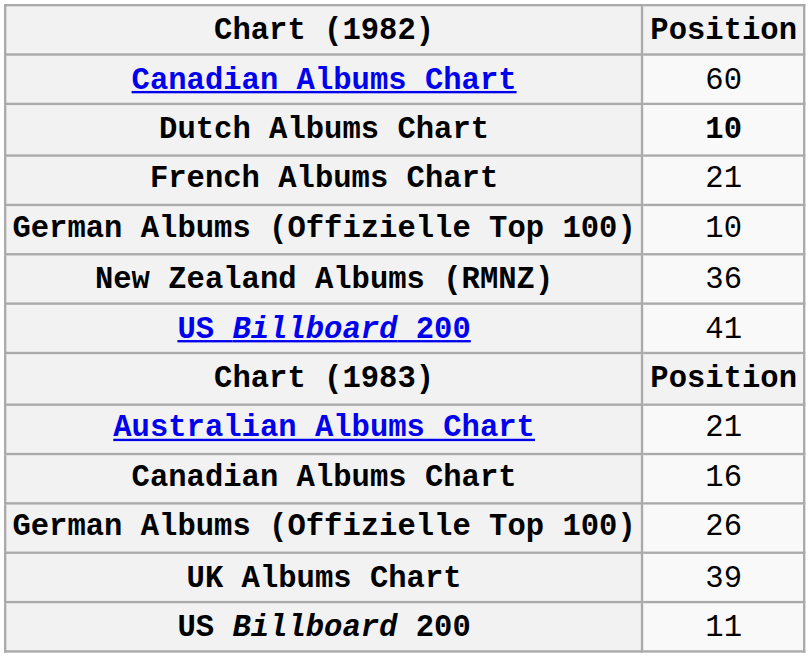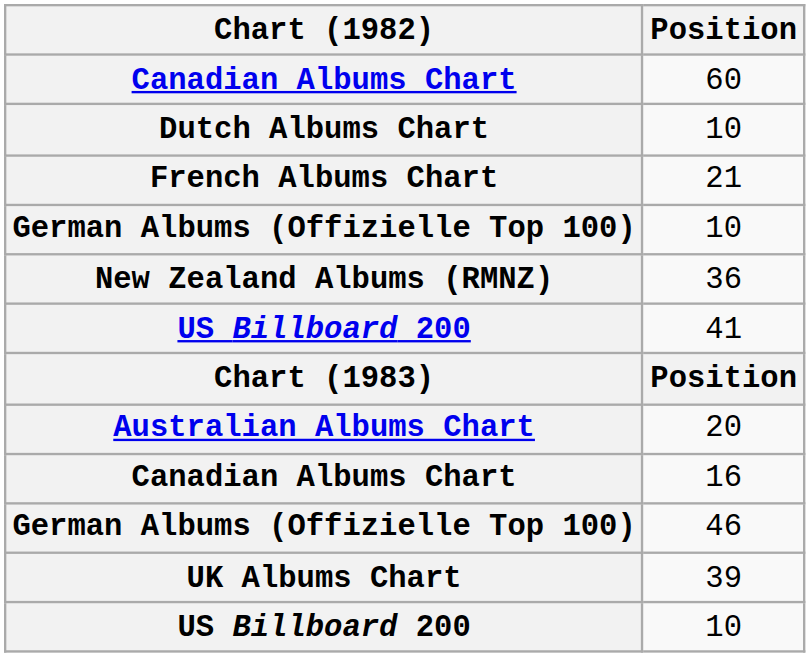(724, 130) bold -> (724, 130) normal
(724, 428) 21 -> (724, 428) 20
(724, 528) 26 -> (724, 528) 46
(724, 628) 11 -> (724, 628) 10
